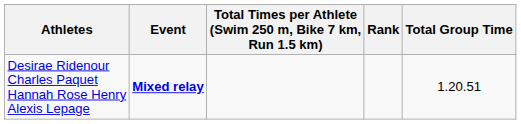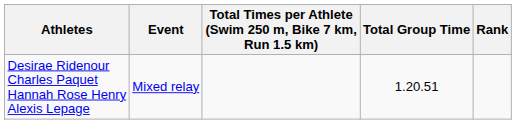columns swapped: (459, 30) <-> (383, 30)
(168, 87) bold -> (166, 87) normal
